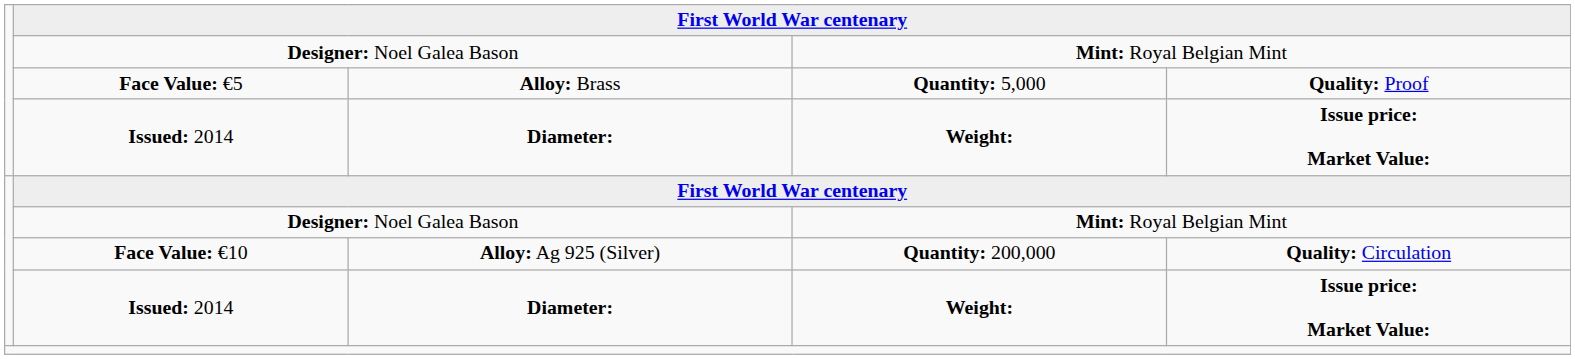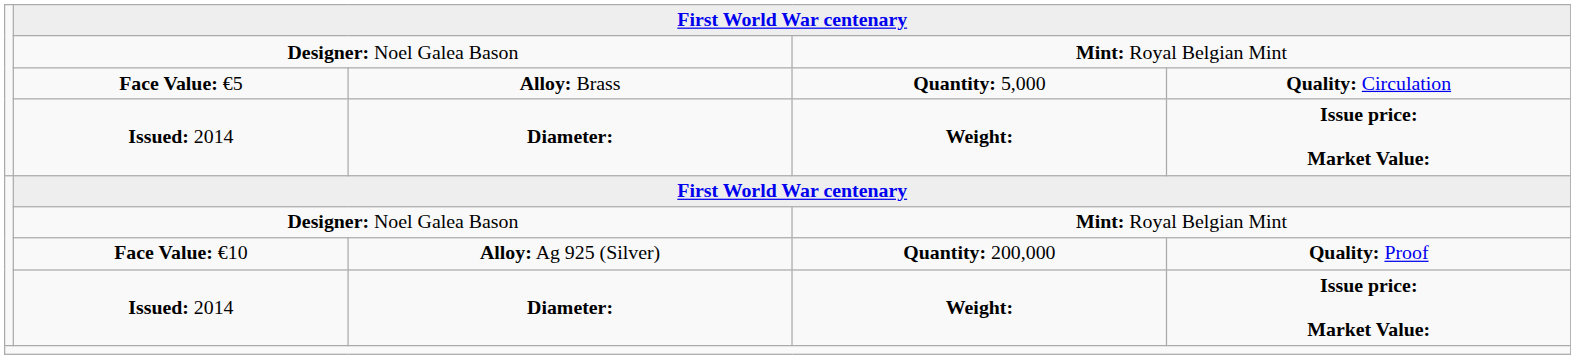(1369, 83) Quality: Proof -> (1369, 83) Quality: Circulation
(1369, 253) Quality: Circulation -> (1369, 253) Quality: Proof
